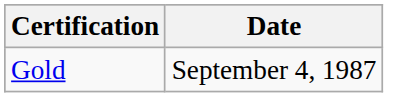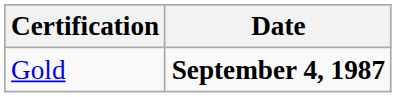(274, 69) normal -> (278, 69) bold
